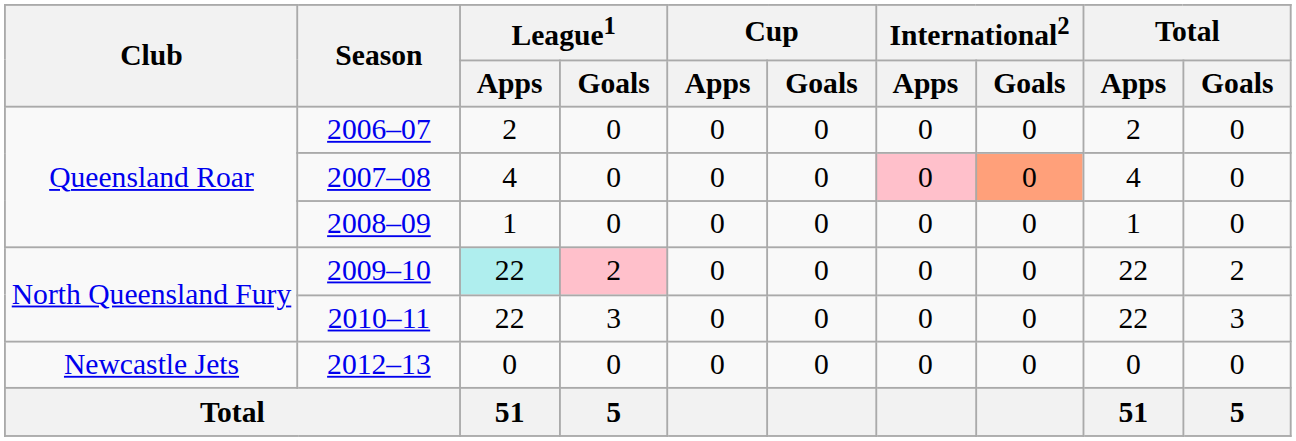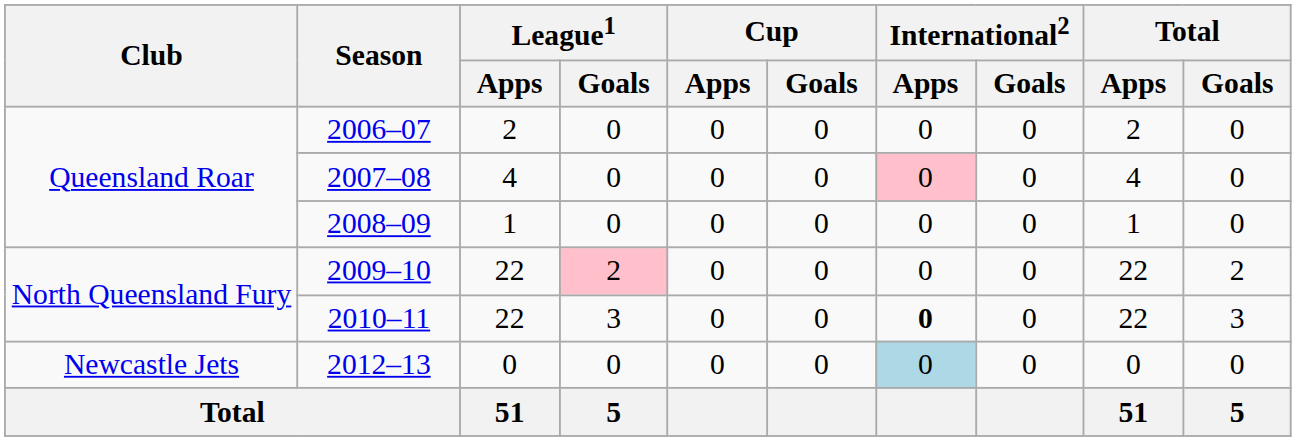(1029, 176) lightsalmon background -> (1029, 176) no background
(510, 270) paleturquoise background -> (510, 270) no background
(925, 317) normal -> (925, 317) bold
(925, 364) no background -> (925, 364) lightblue background
